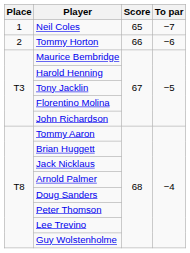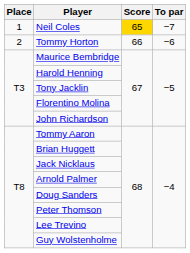(137, 27) no background -> (137, 27) gold background
